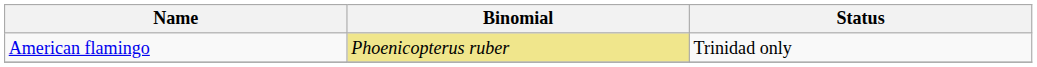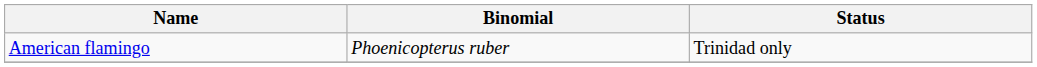(430, 47) khaki background -> (430, 47) no background
